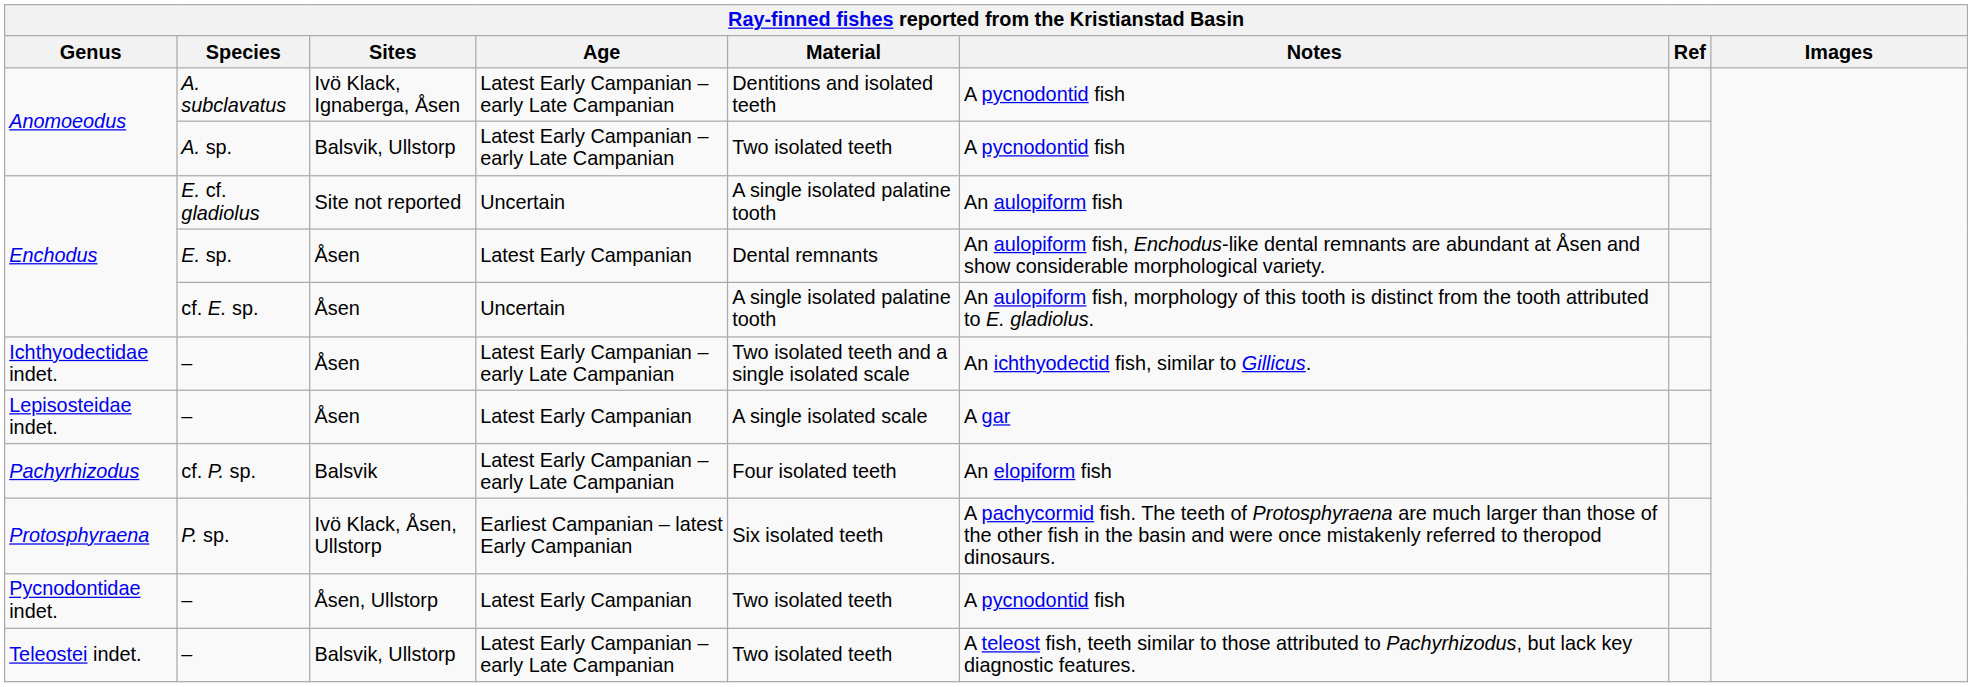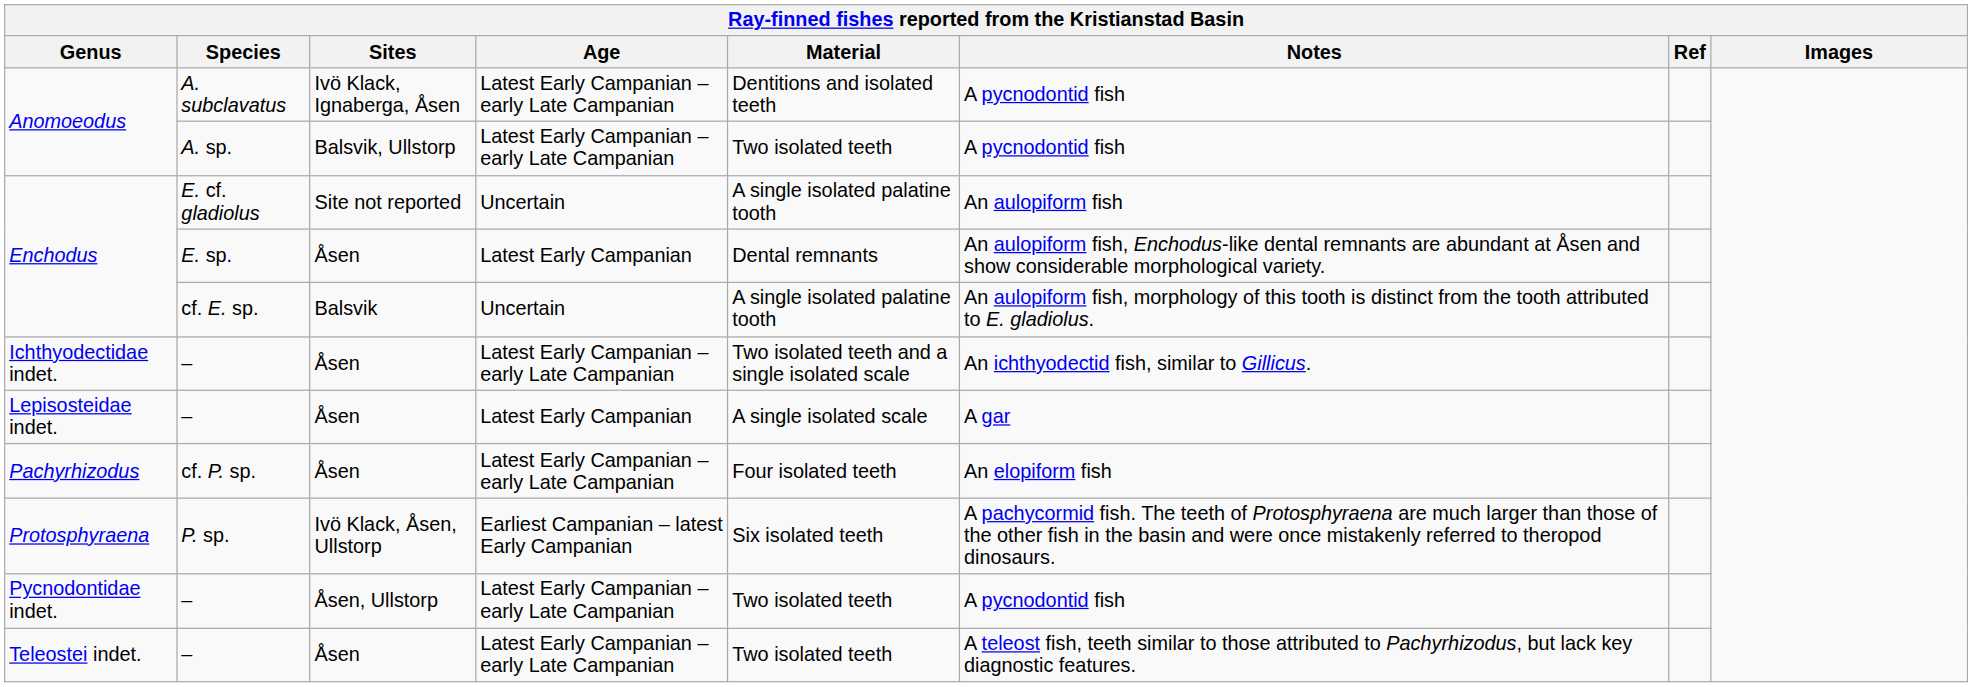(337, 309) Åsen -> (346, 309) Balsvik
(346, 470) Balsvik -> (337, 470) Åsen
(586, 600) Latest Early Campanian -> (594, 600) Latest Early Campanian – early Late Campanian
(385, 654) Balsvik, Ullstorp -> (337, 654) Åsen
